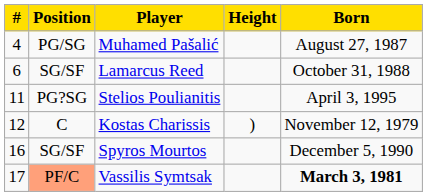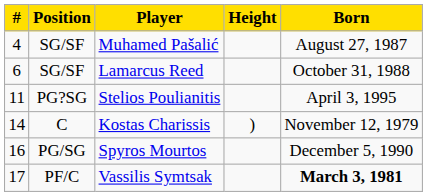(62, 44) PG/SG -> (62, 44) SG/SF
(17, 124) 12 -> (17, 124) 14
(62, 151) SG/SF -> (62, 151) PG/SG
(62, 177) lightsalmon background -> (62, 177) no background
